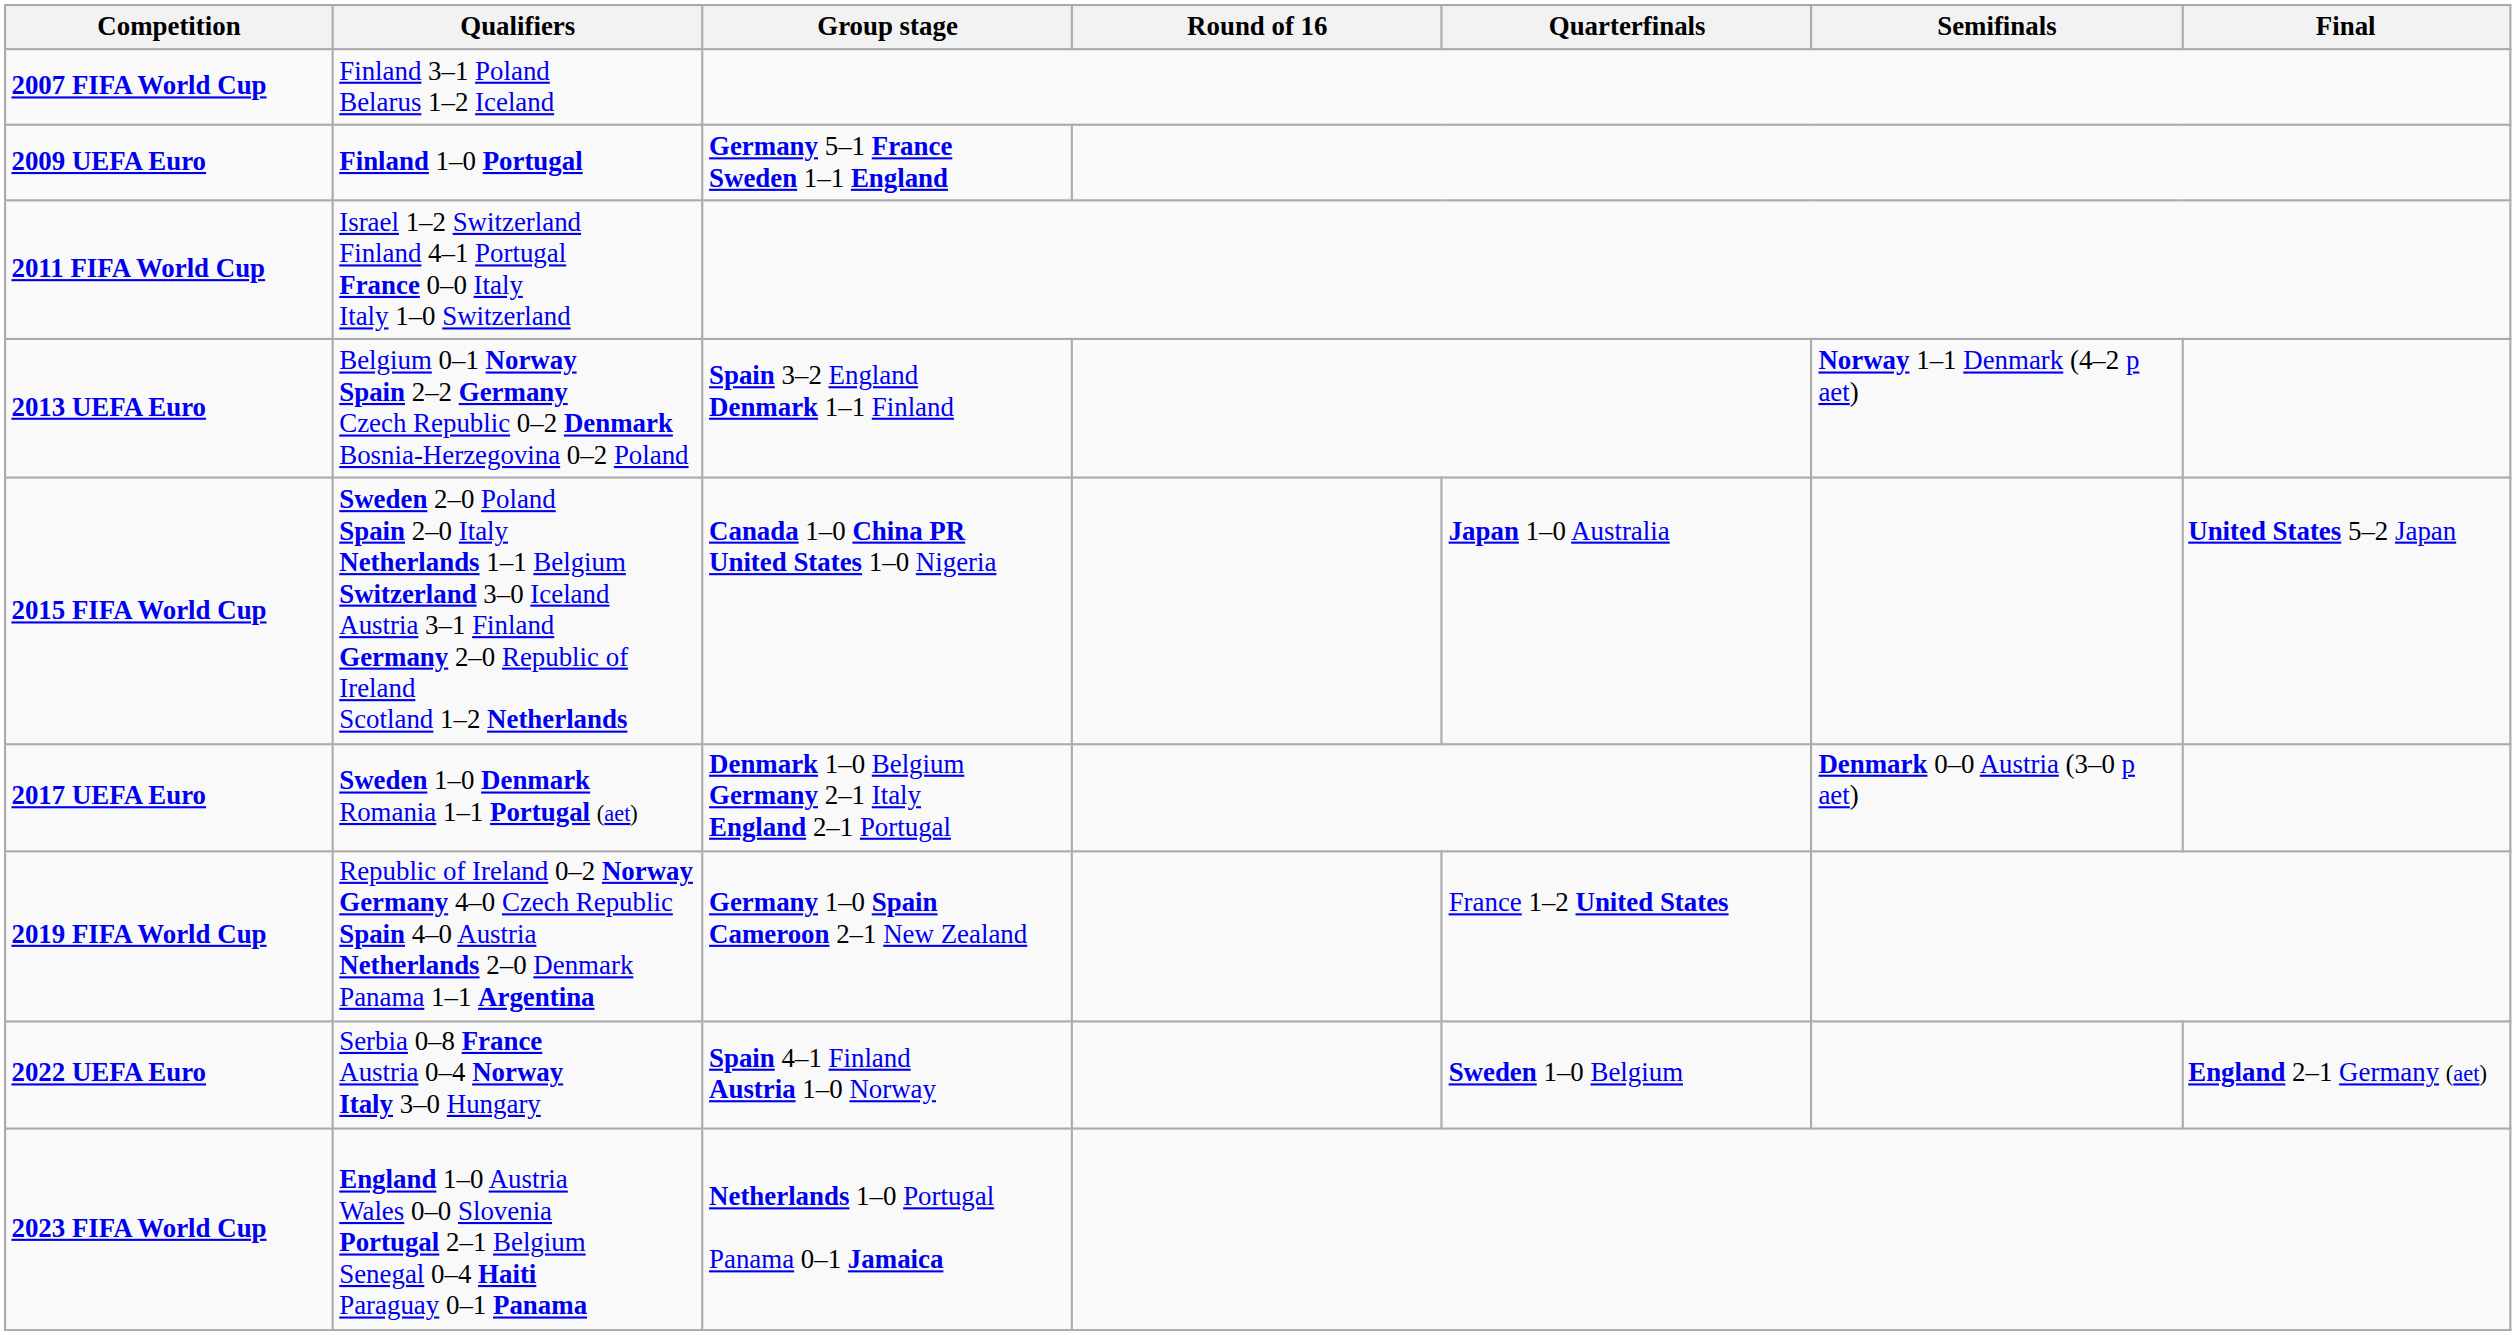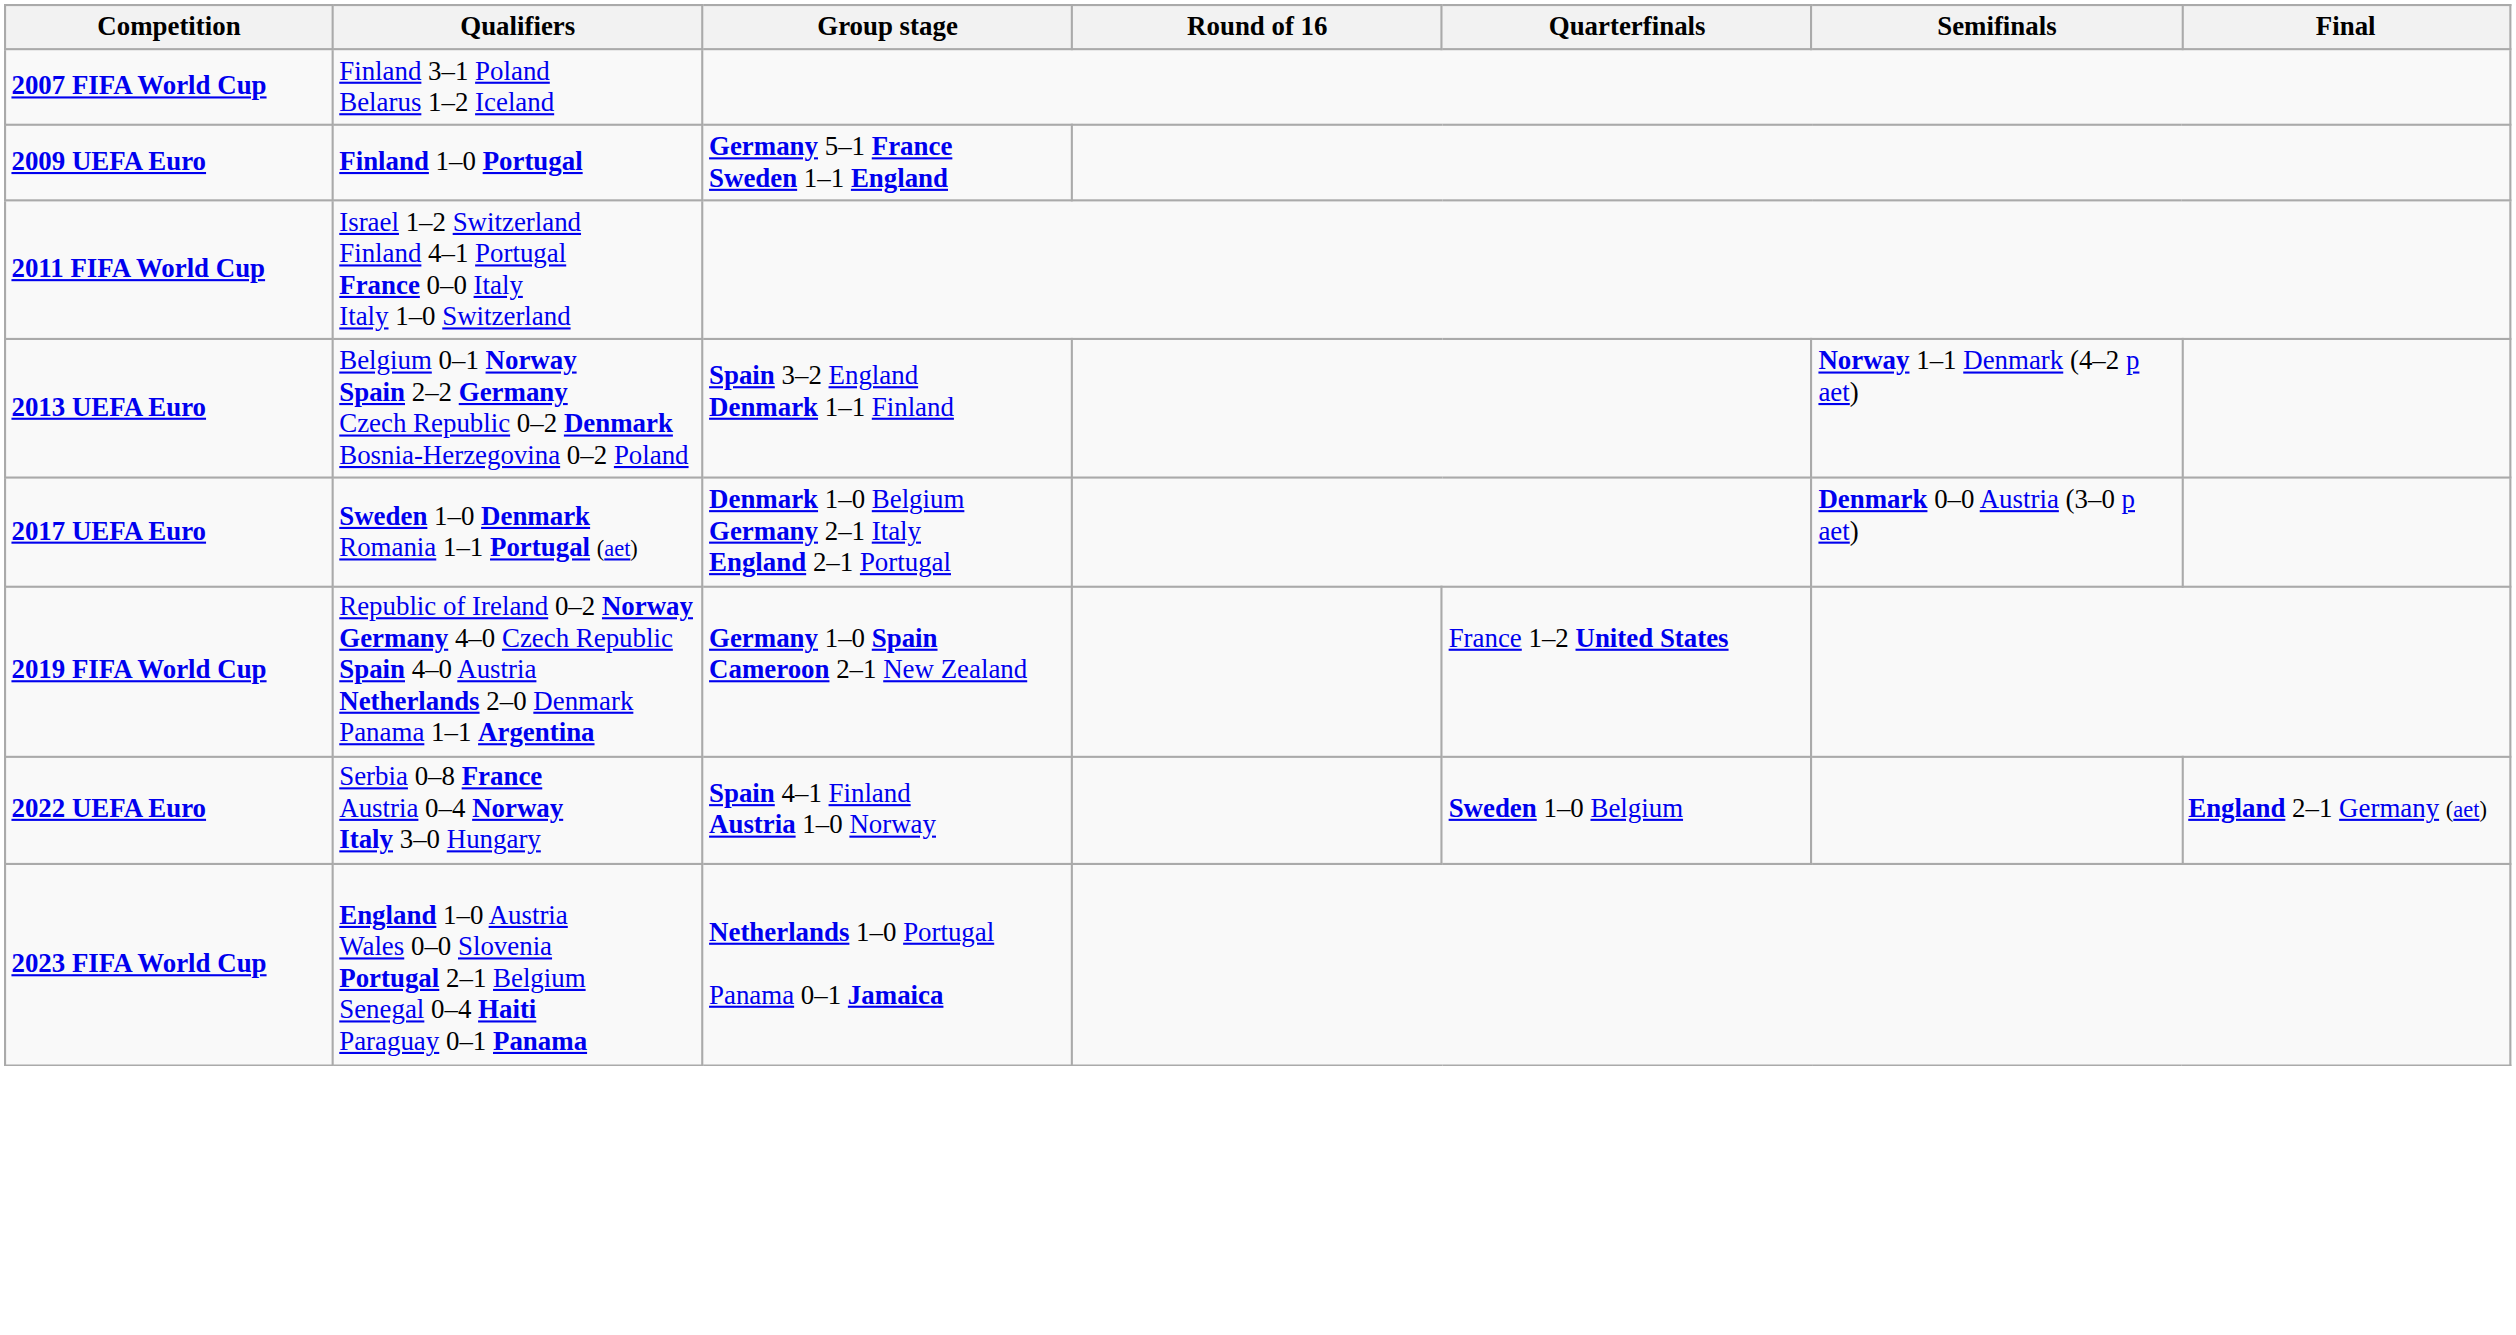- row: (139, 610)
